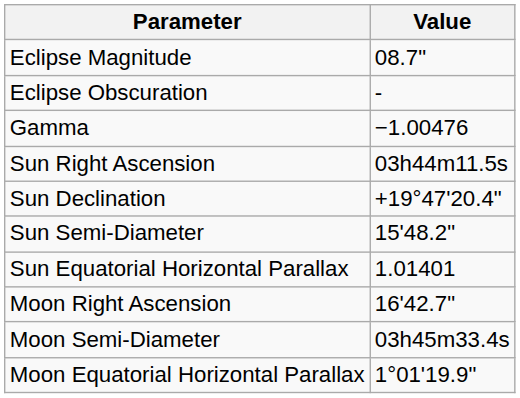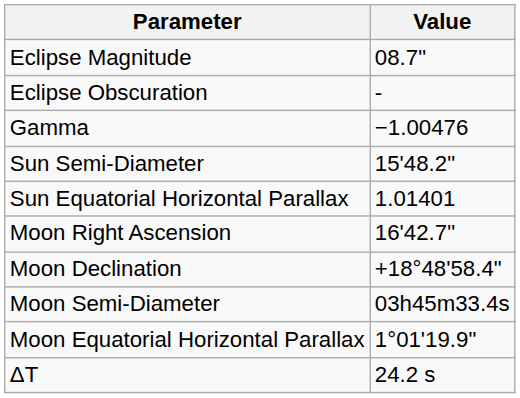- row: (112, 163)
- row: (88, 198)
+ row: (96, 269)
+ row: (24, 374)
